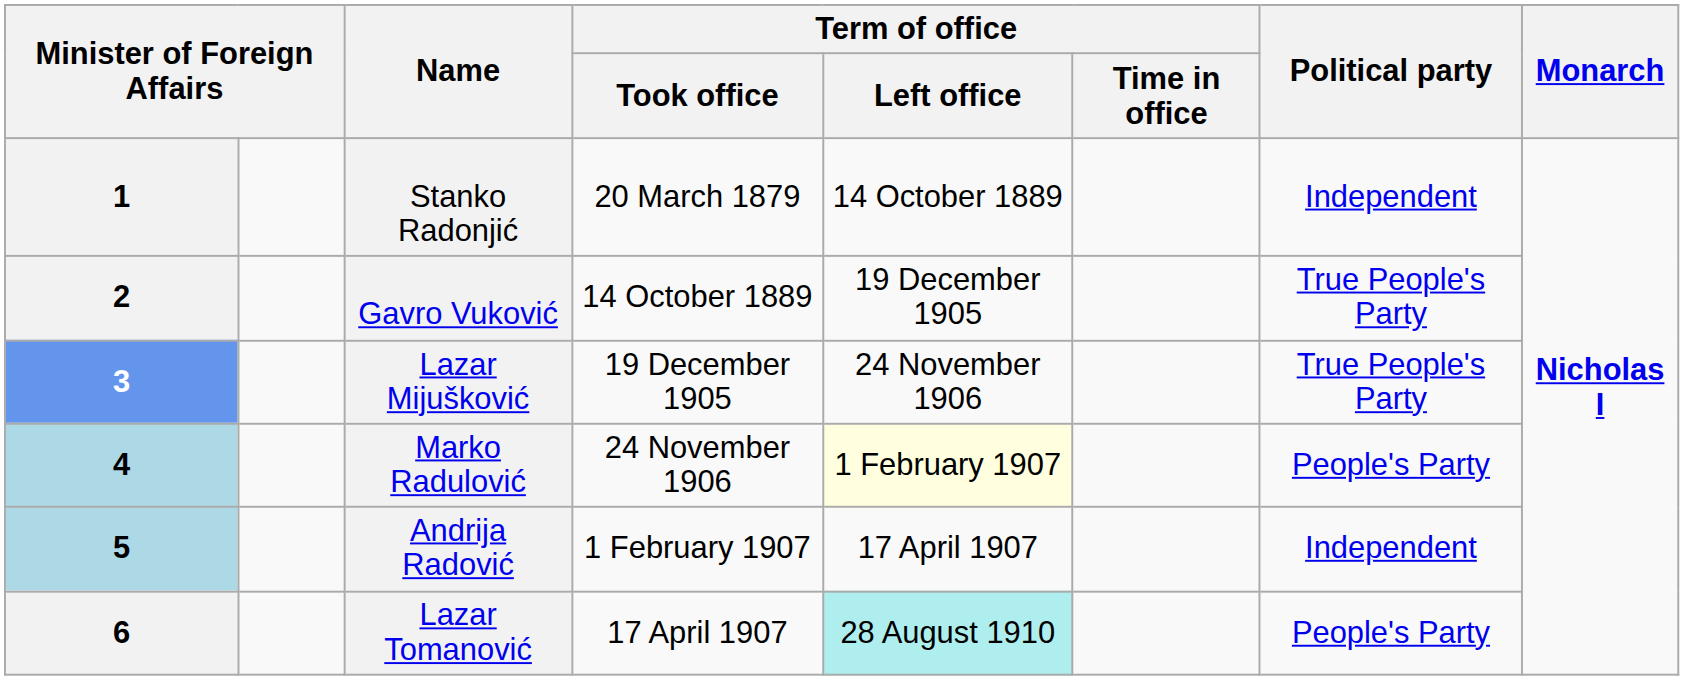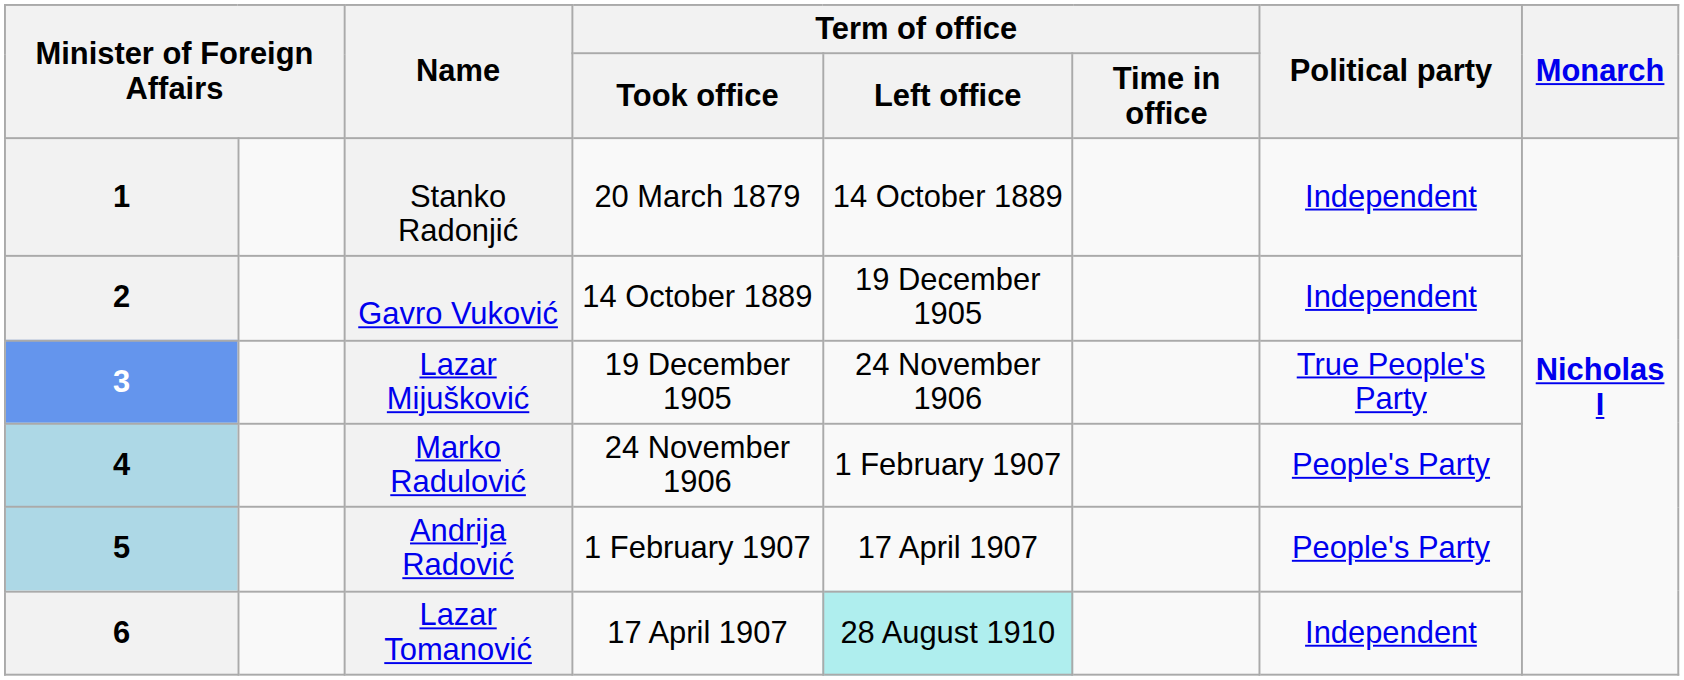(1391, 297) True People's Party -> (1391, 297) Independent
(948, 464) lightyellow background -> (948, 464) no background
(1391, 548) Independent -> (1391, 548) People's Party
(1391, 632) People's Party -> (1391, 632) Independent
